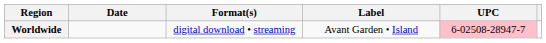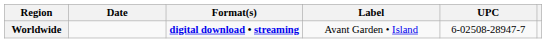(234, 29) normal -> (234, 29) bold
(488, 29) pink background -> (488, 29) no background
